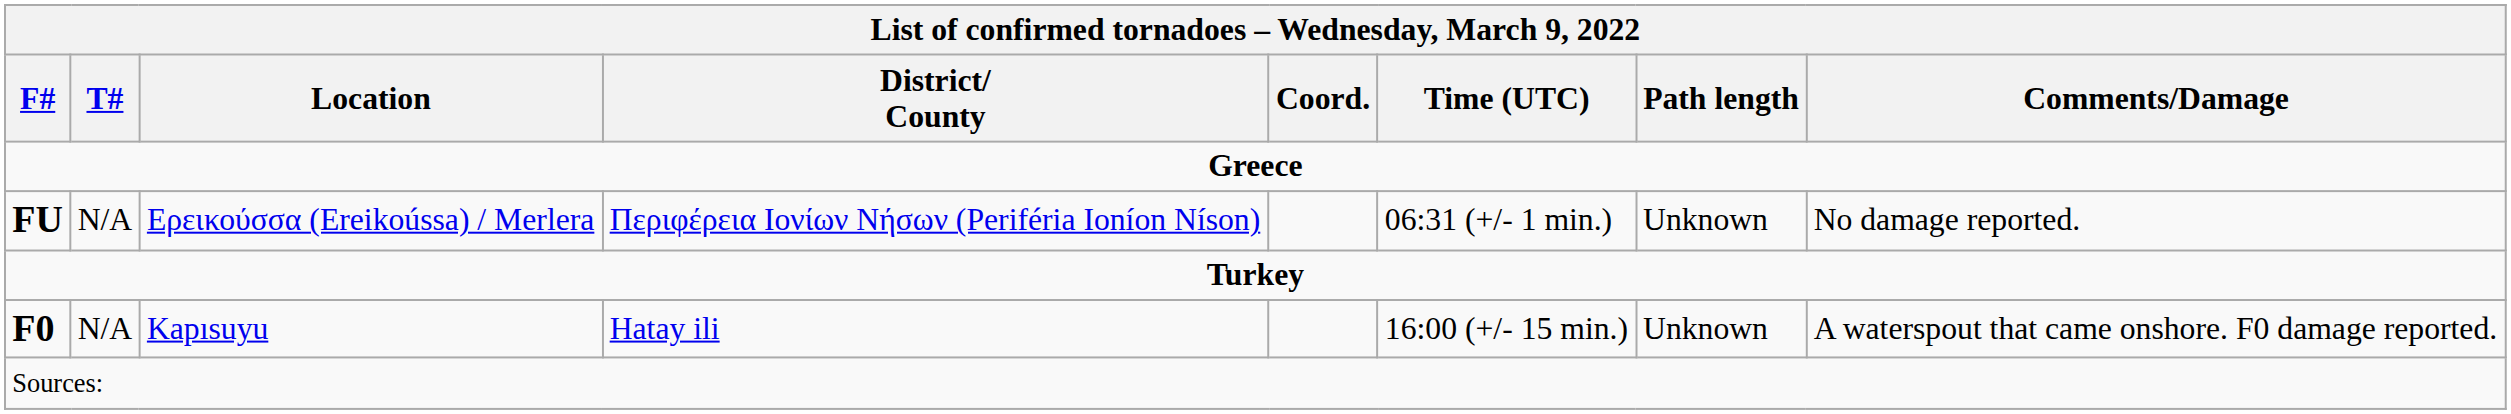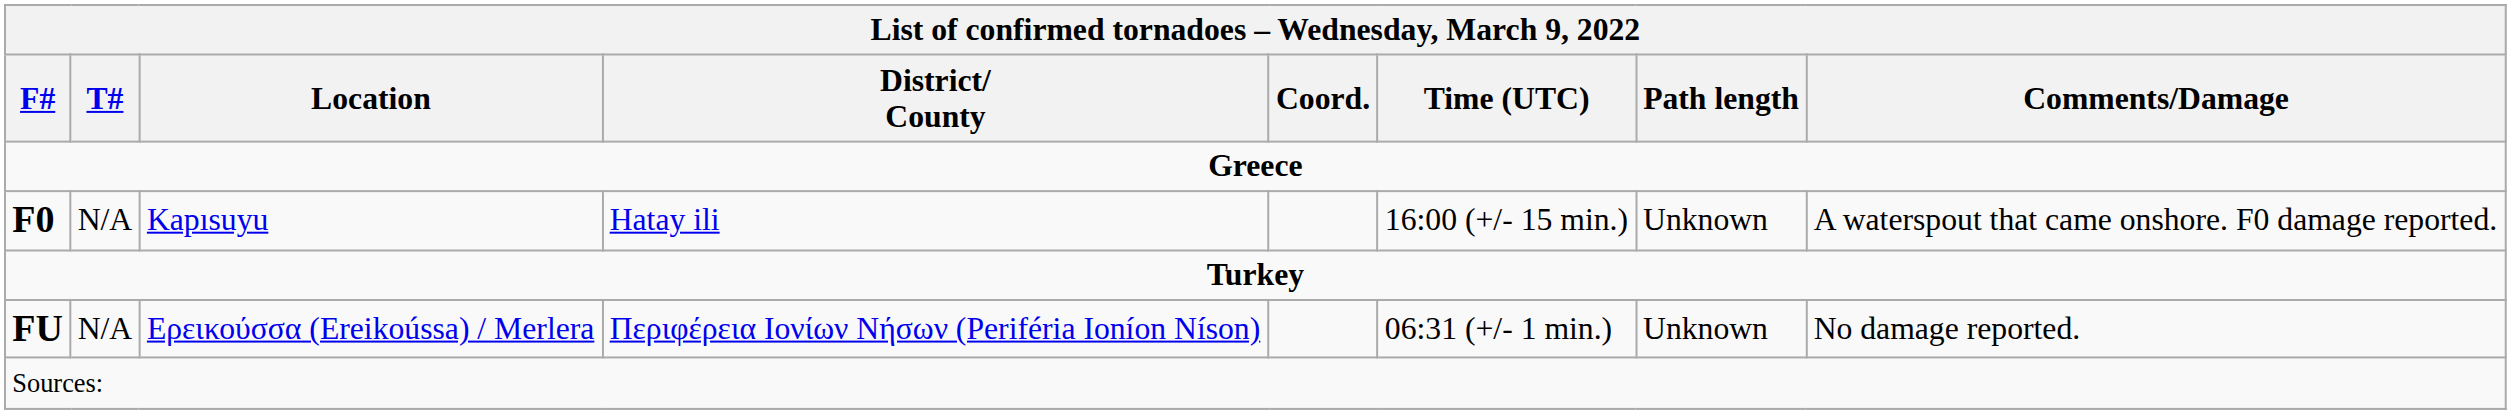rows swapped: (38, 219) <-> (33, 328)
